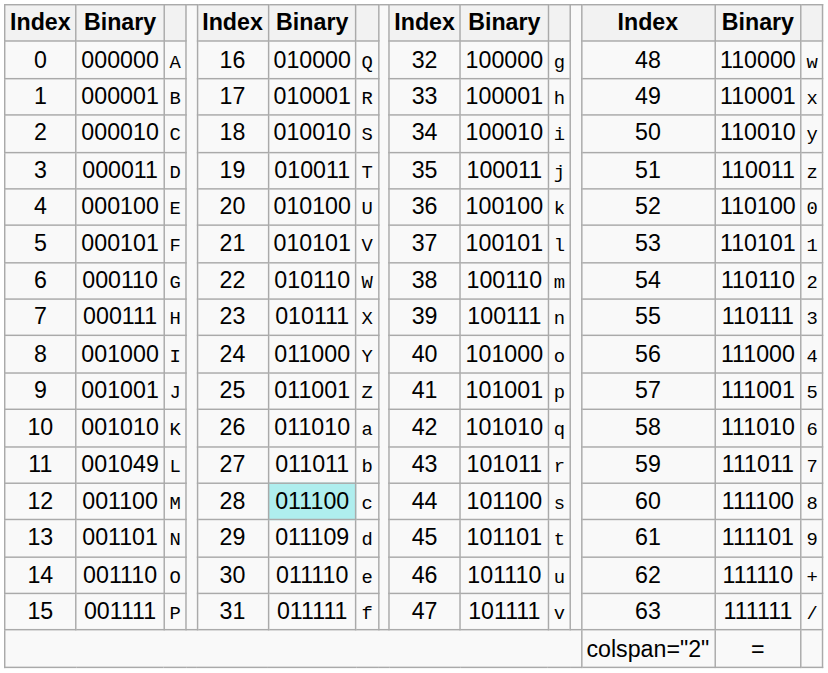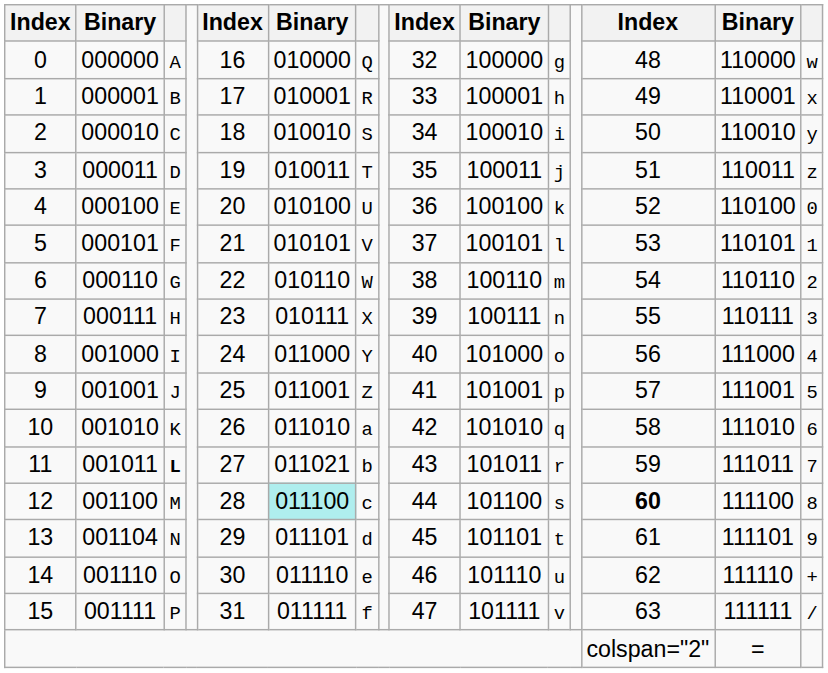(120, 464) 001049 -> (120, 464) 001011
(175, 467) normal -> (175, 465) bold
(312, 464) 011011 -> (312, 464) 011021
(648, 501) normal -> (648, 501) bold
(120, 538) 001101 -> (120, 538) 001104
(312, 538) 011109 -> (312, 538) 011101
